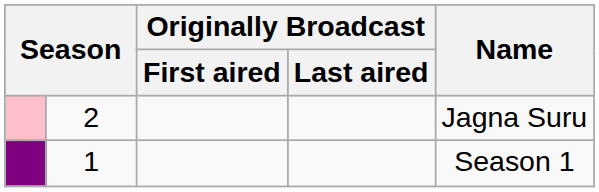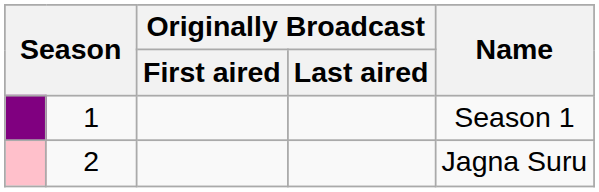rows swapped: (91, 162) <-> (91, 117)
